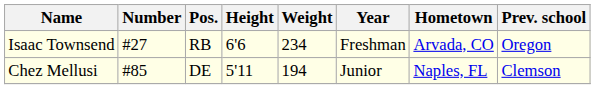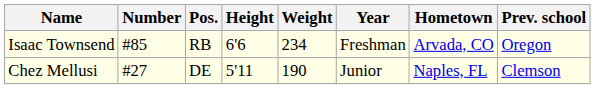(135, 44) #27 -> (135, 44) #85
(135, 70) #85 -> (135, 70) #27
(294, 70) 194 -> (294, 70) 190
